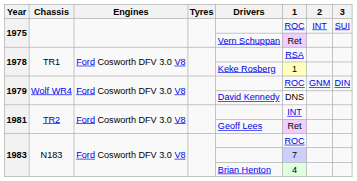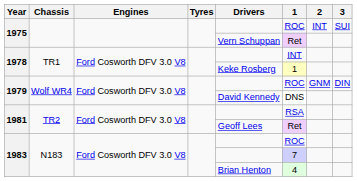(295, 54) RSA -> (295, 54) INT
(295, 112) INT -> (295, 112) RSA
